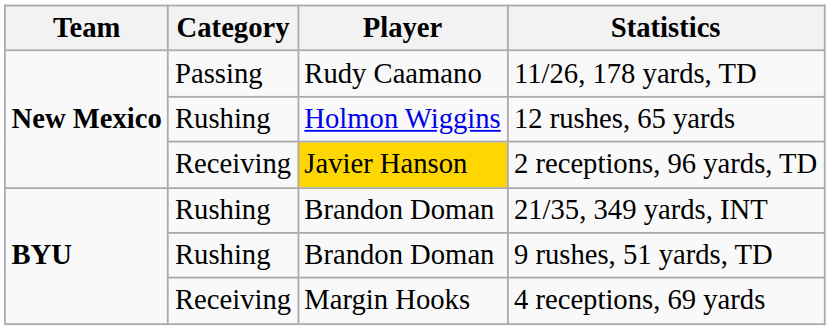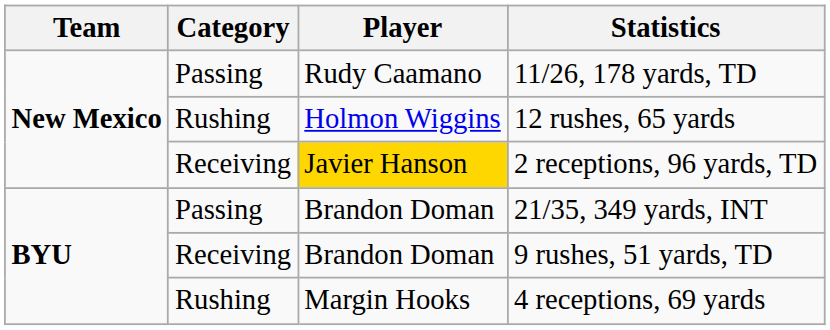(223, 209) Rushing -> (219, 209) Passing
(223, 254) Rushing -> (233, 254) Receiving
(233, 300) Receiving -> (223, 300) Rushing
